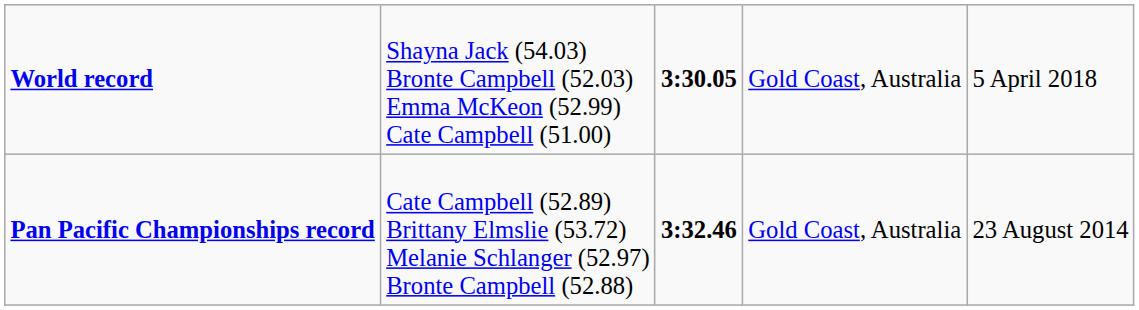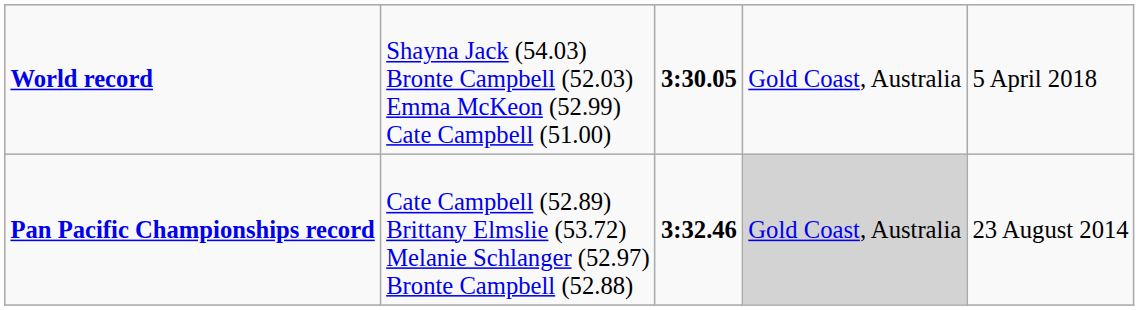(855, 229) no background -> (855, 229) lightgrey background
